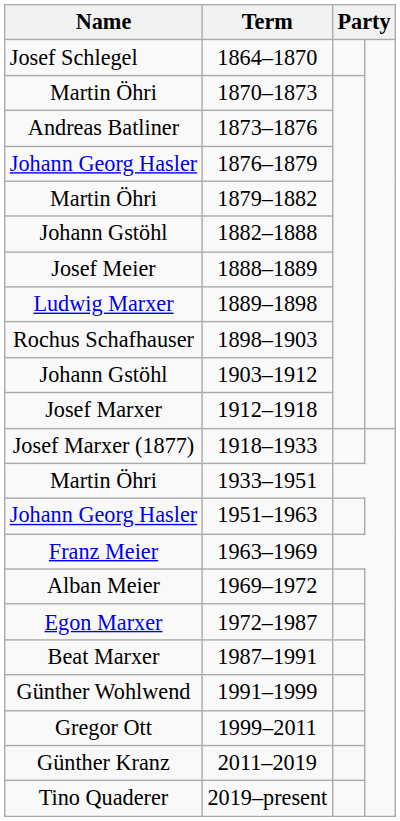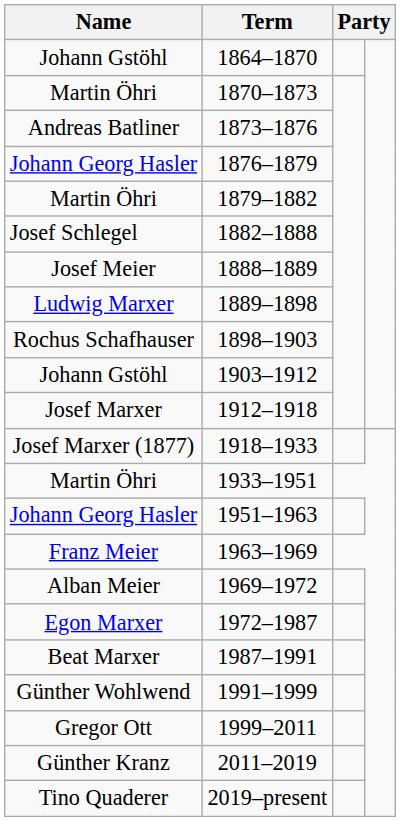(74, 57) Josef Schlegel -> (103, 57) Johann Gstöhl
(103, 233) Johann Gstöhl -> (74, 233) Josef Schlegel
